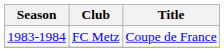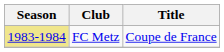(37, 36) no background -> (37, 36) khaki background
